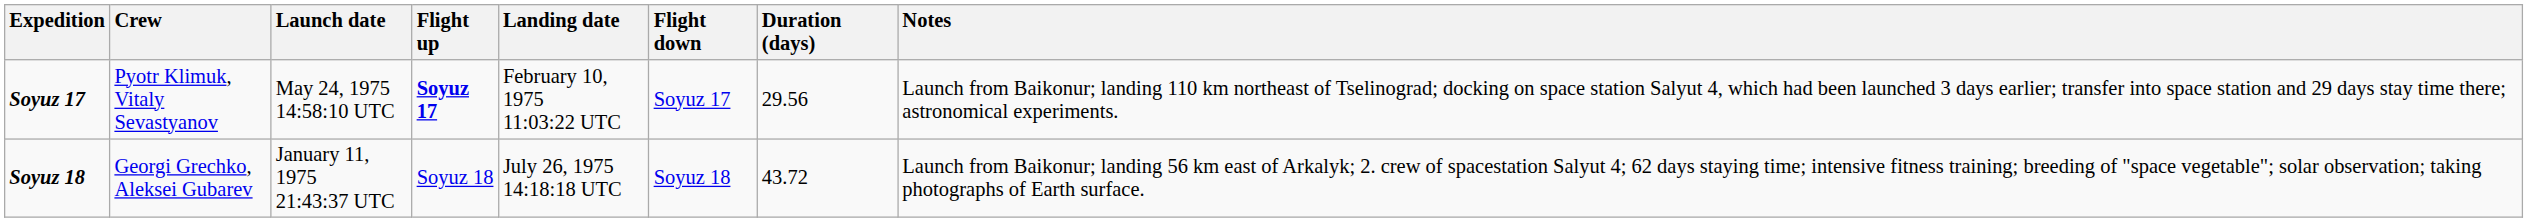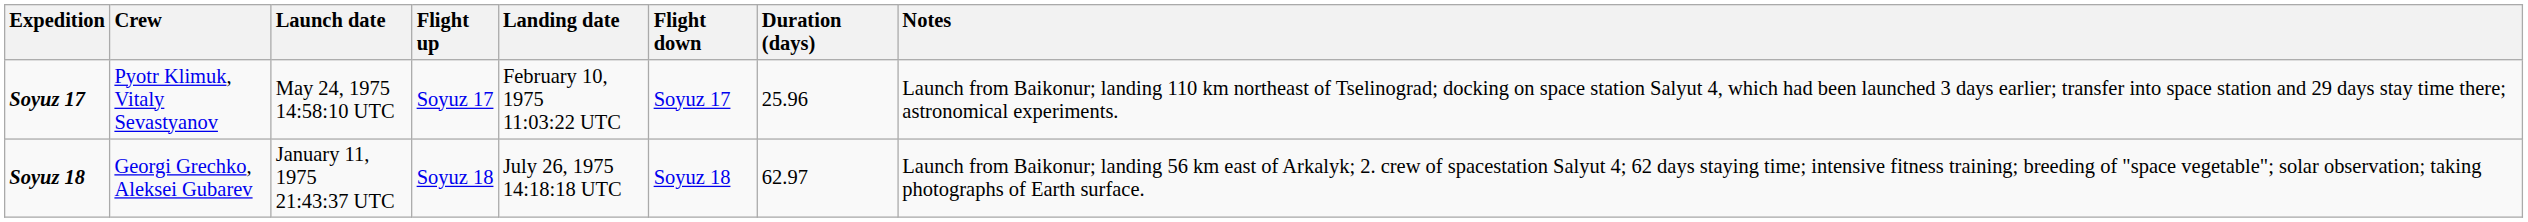(443, 99) bold -> (455, 99) normal
(785, 99) 29.56 -> (785, 99) 25.96
(785, 177) 43.72 -> (785, 177) 62.97
